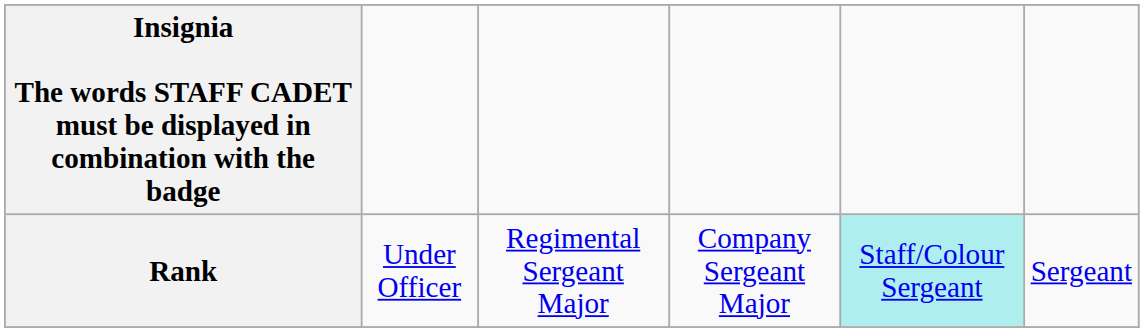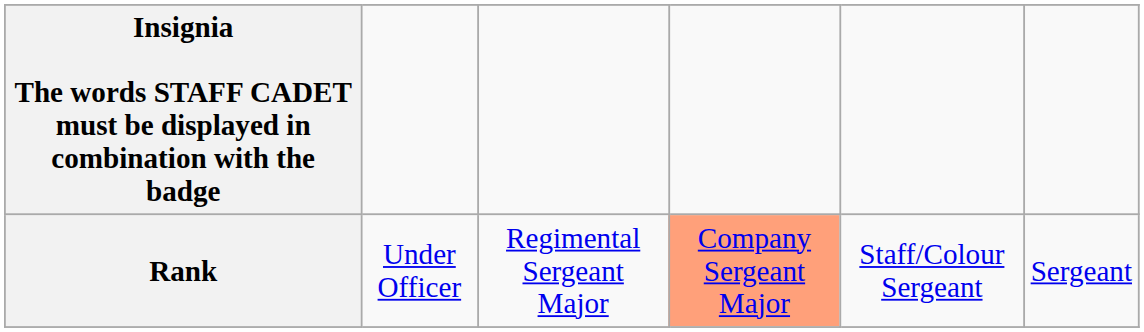(754, 270) no background -> (754, 270) lightsalmon background
(932, 270) paleturquoise background -> (932, 270) no background
